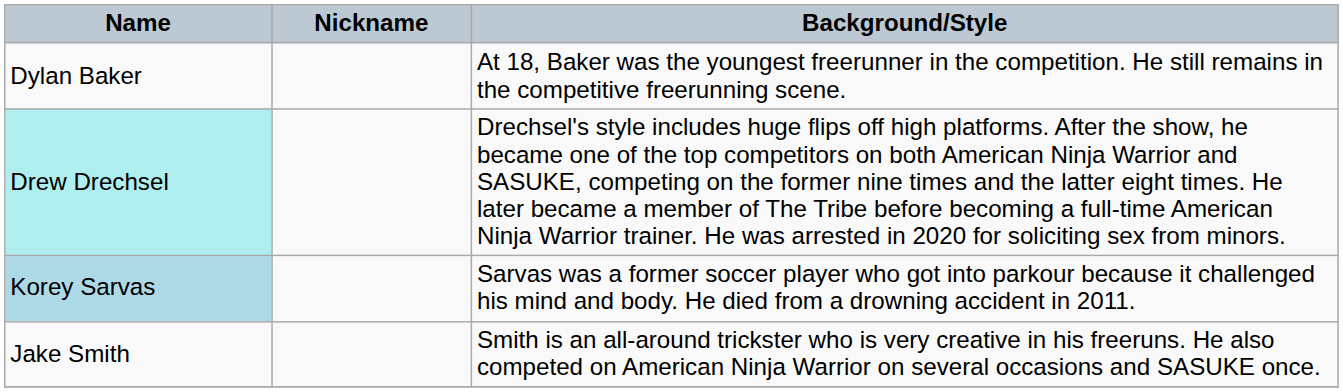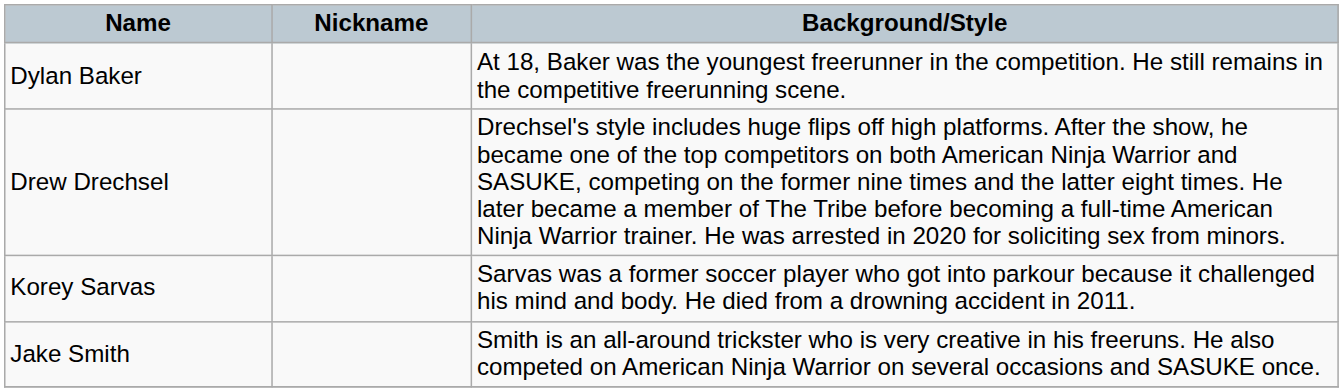(90, 181) paleturquoise background -> (90, 181) no background
(83, 288) lightblue background -> (83, 288) no background
